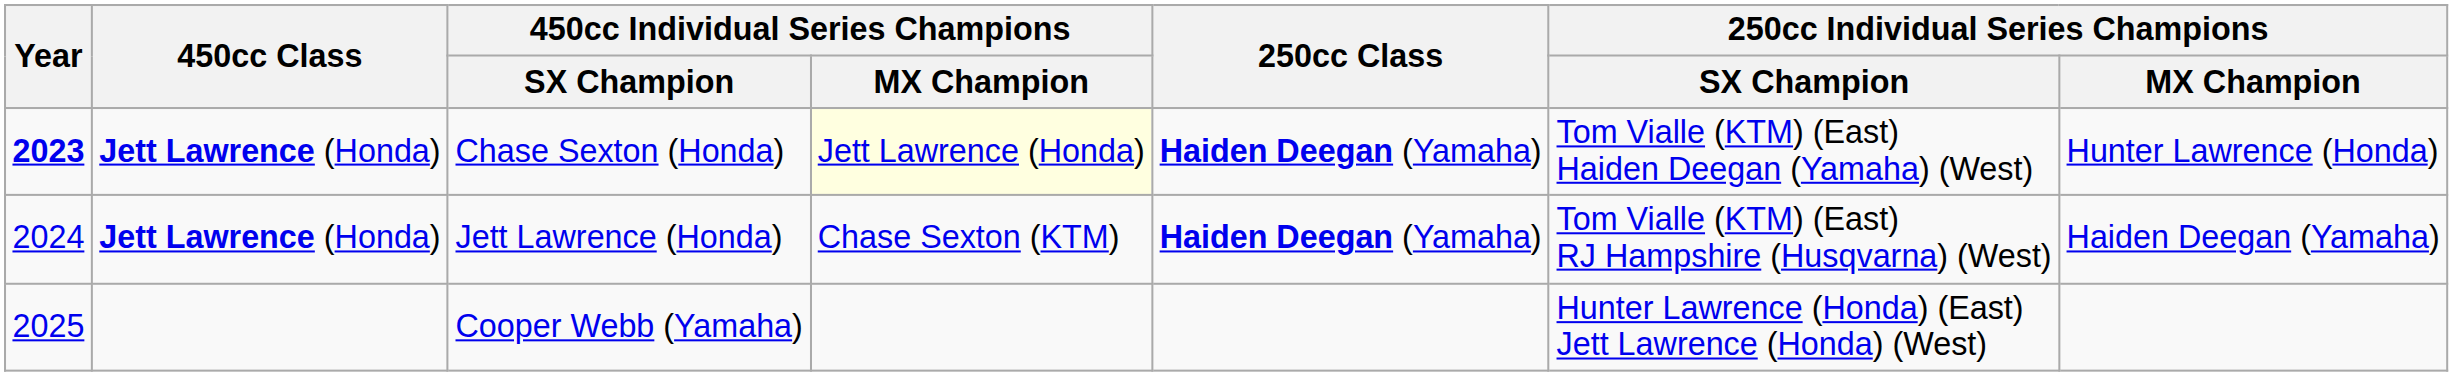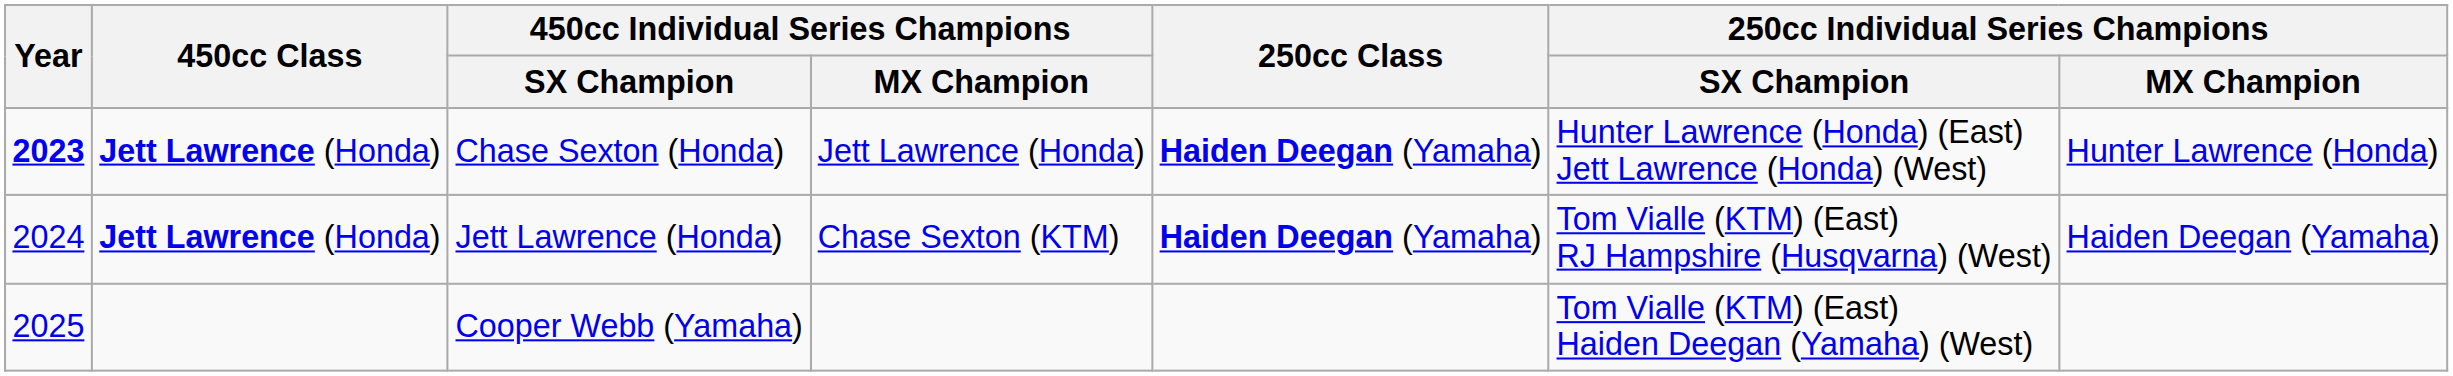(981, 150) lightyellow background -> (981, 150) no background
(1795, 150) Tom Vialle (KTM) (East) Haiden Deegan (Yamaha) (West) -> (1790, 150) Hunter Lawrence (Honda) (East) Jett Lawrence (Honda) (West)
(1790, 326) Hunter Lawrence (Honda) (East) Jett Lawrence (Honda) (West) -> (1795, 326) Tom Vialle (KTM) (East) Haiden Deegan (Yamaha) (West)
